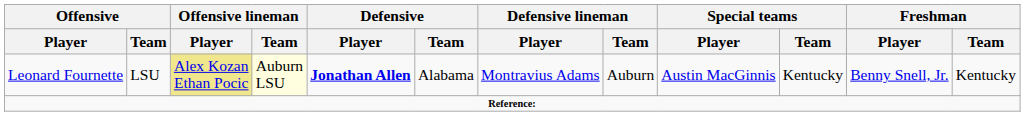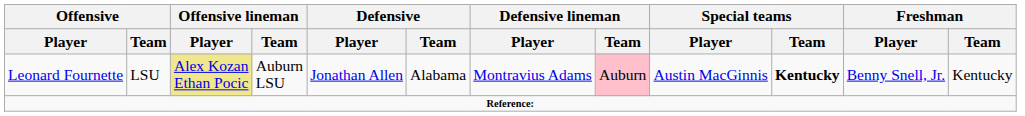(279, 74) lightyellow background -> (279, 74) no background
(360, 74) bold -> (357, 74) normal
(630, 74) no background -> (623, 74) pink background
(813, 74) normal -> (807, 74) bold
